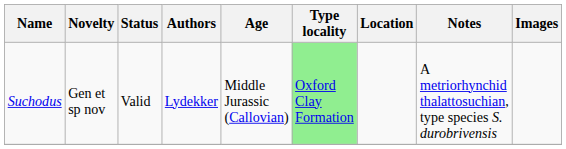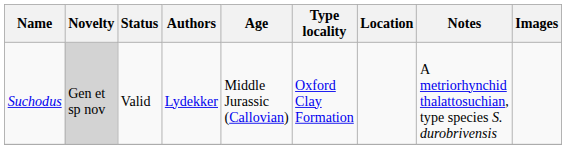(87, 101) no background -> (87, 101) lightgrey background
(324, 101) lightgreen background -> (324, 101) no background
